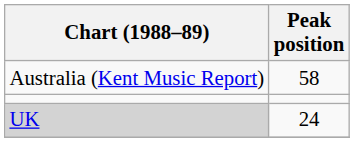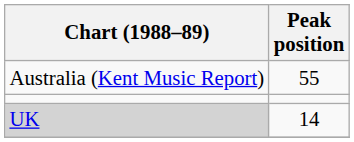(309, 77) 58 -> (309, 77) 55
(309, 119) 24 -> (309, 119) 14
